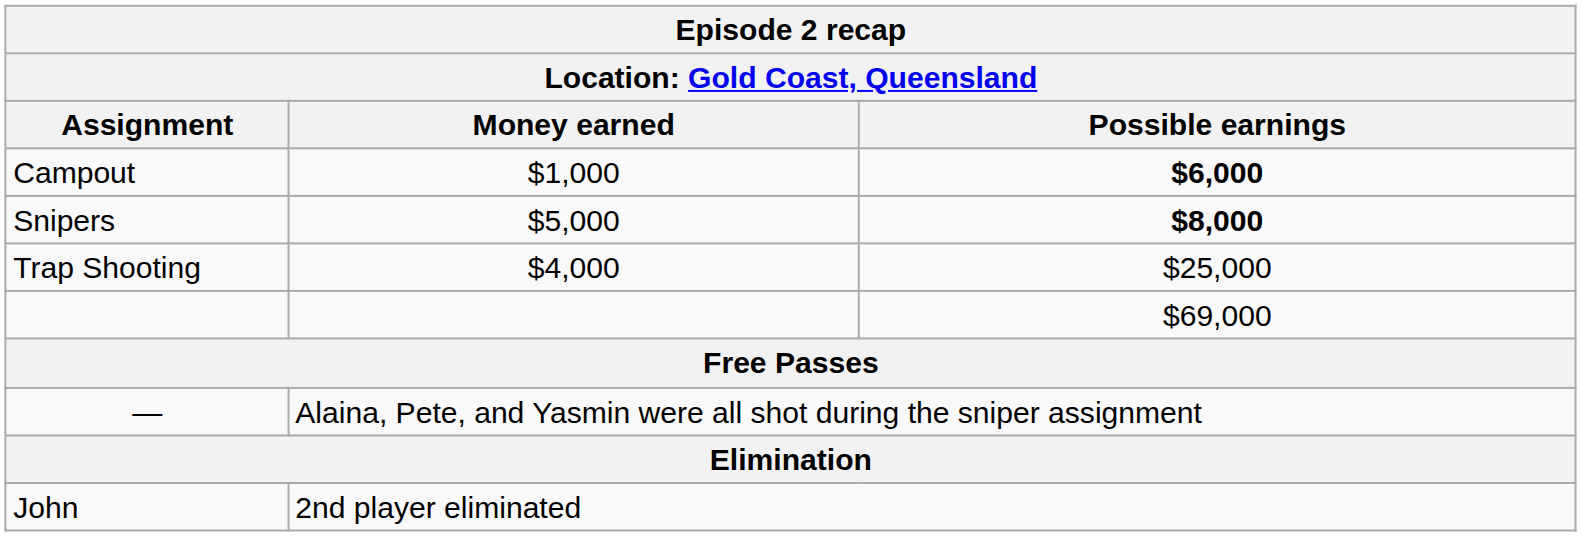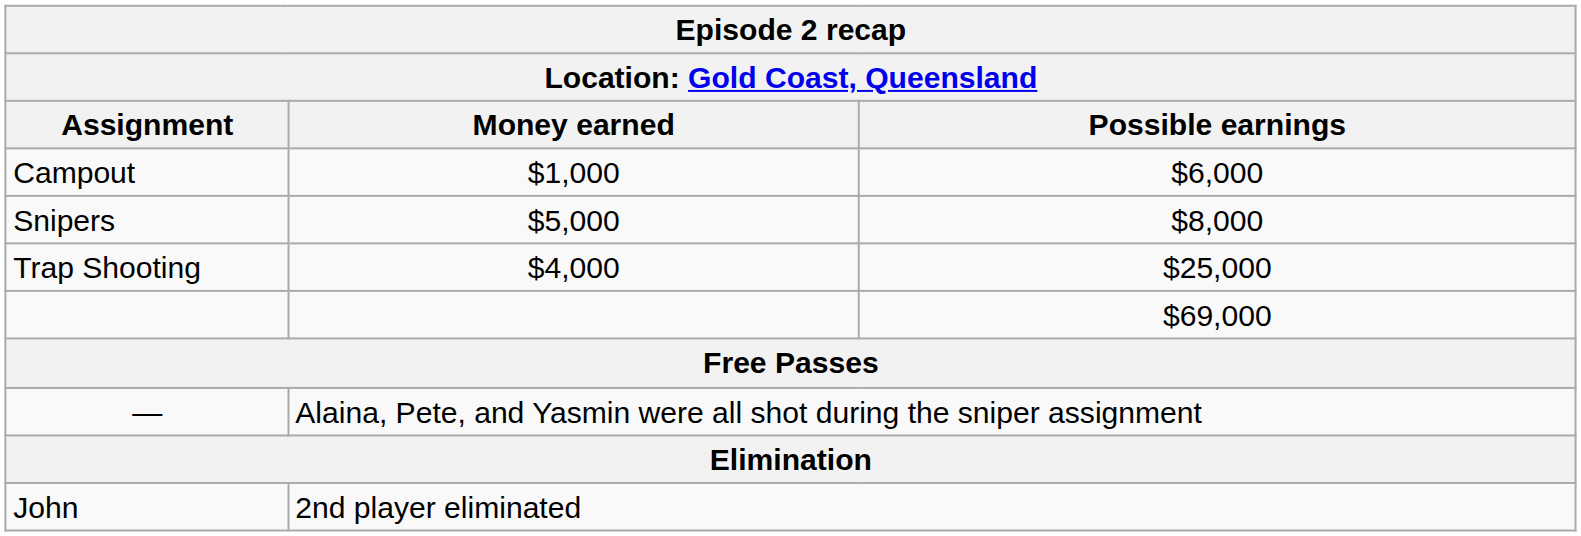(1217, 173) bold -> (1217, 173) normal
(1217, 220) bold -> (1217, 220) normal
